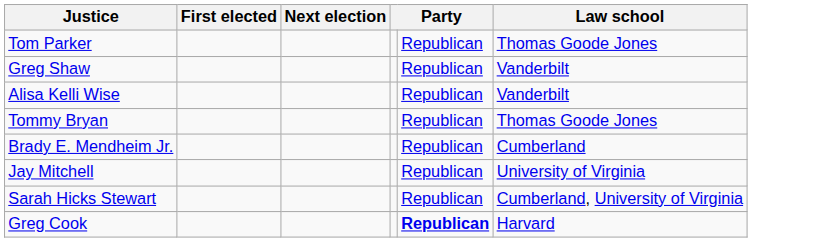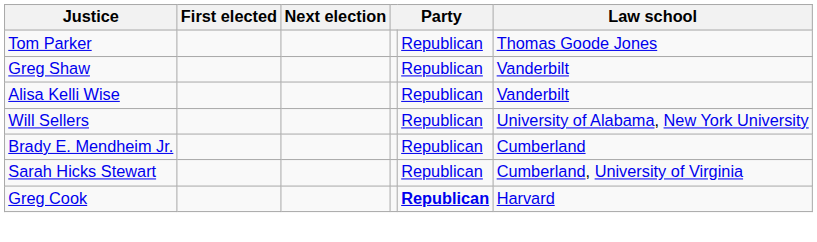- row: (58, 120)
+ row: (49, 120)
- row: (51, 172)
